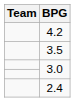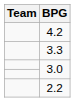(55, 50) 3.5 -> (55, 50) 3.3
(55, 87) 2.4 -> (55, 87) 2.2
